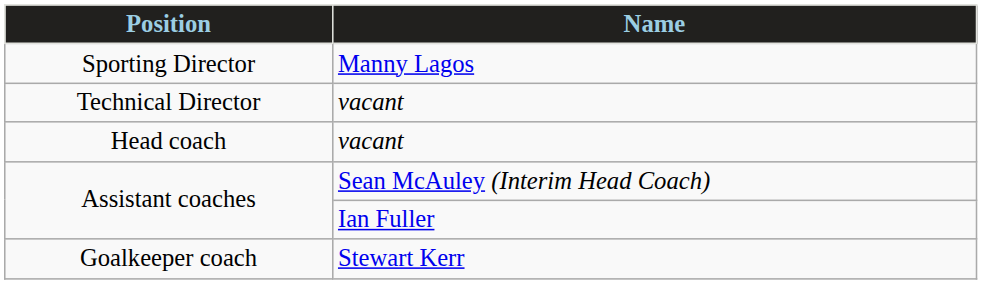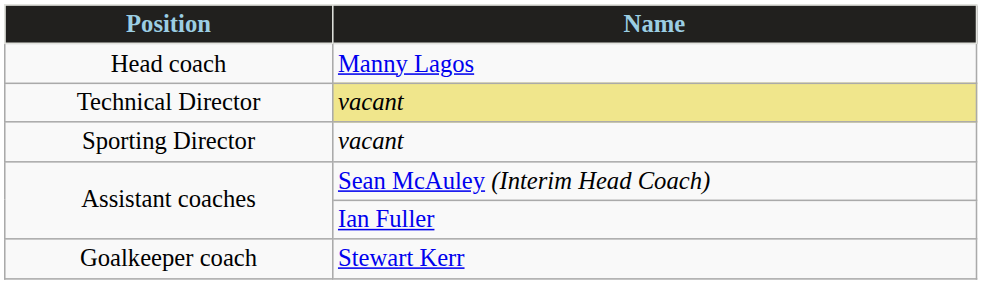(169, 63) Sporting Director -> (169, 63) Head coach
(371, 102) no background -> (371, 102) khaki background
(169, 141) Head coach -> (169, 141) Sporting Director
